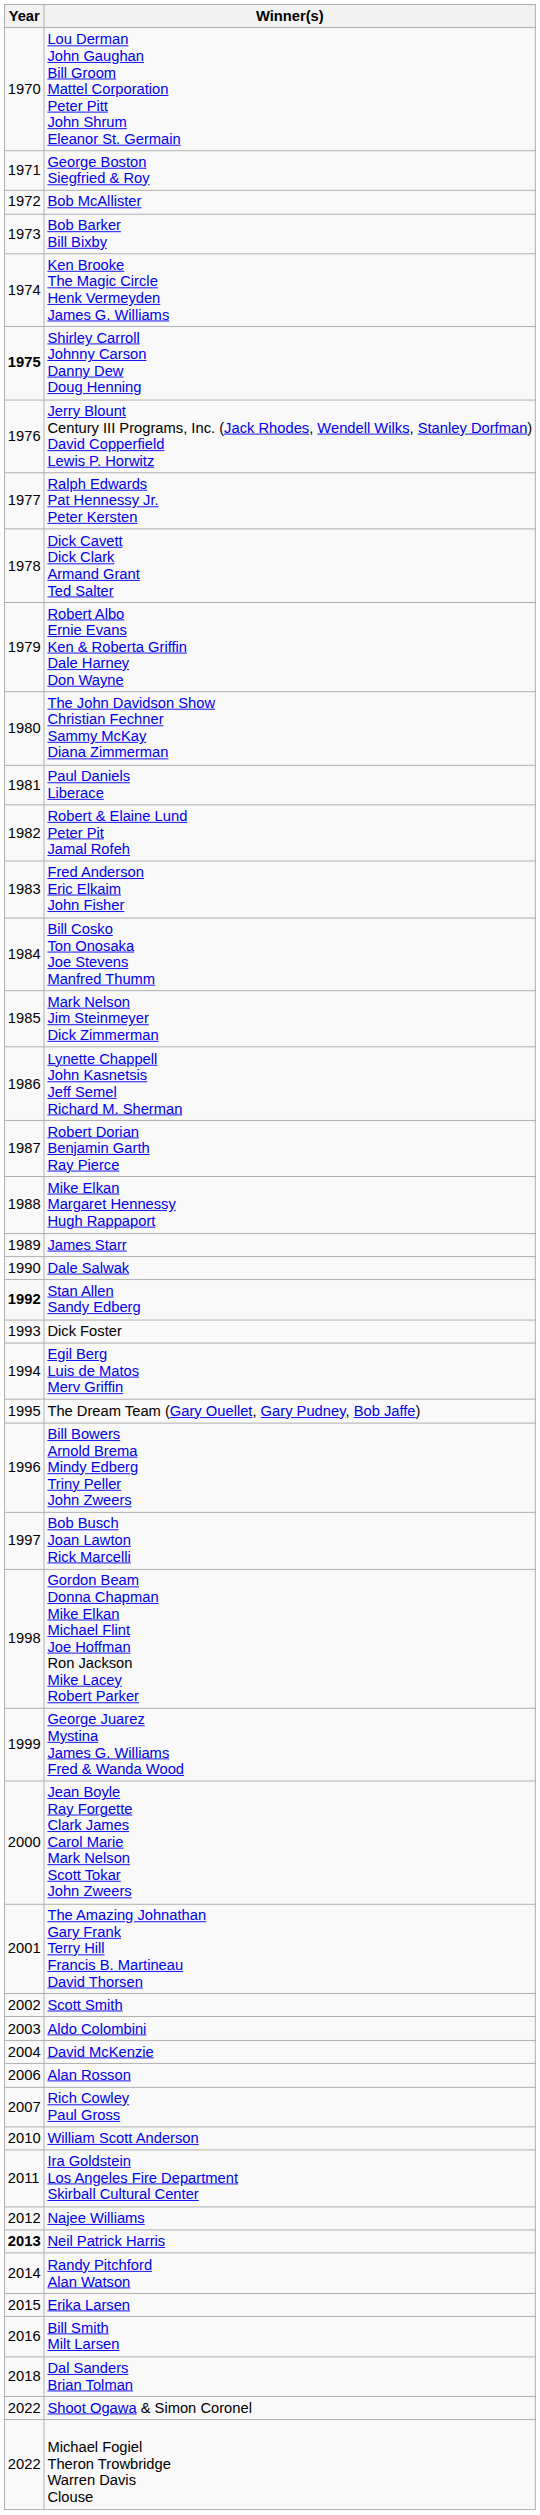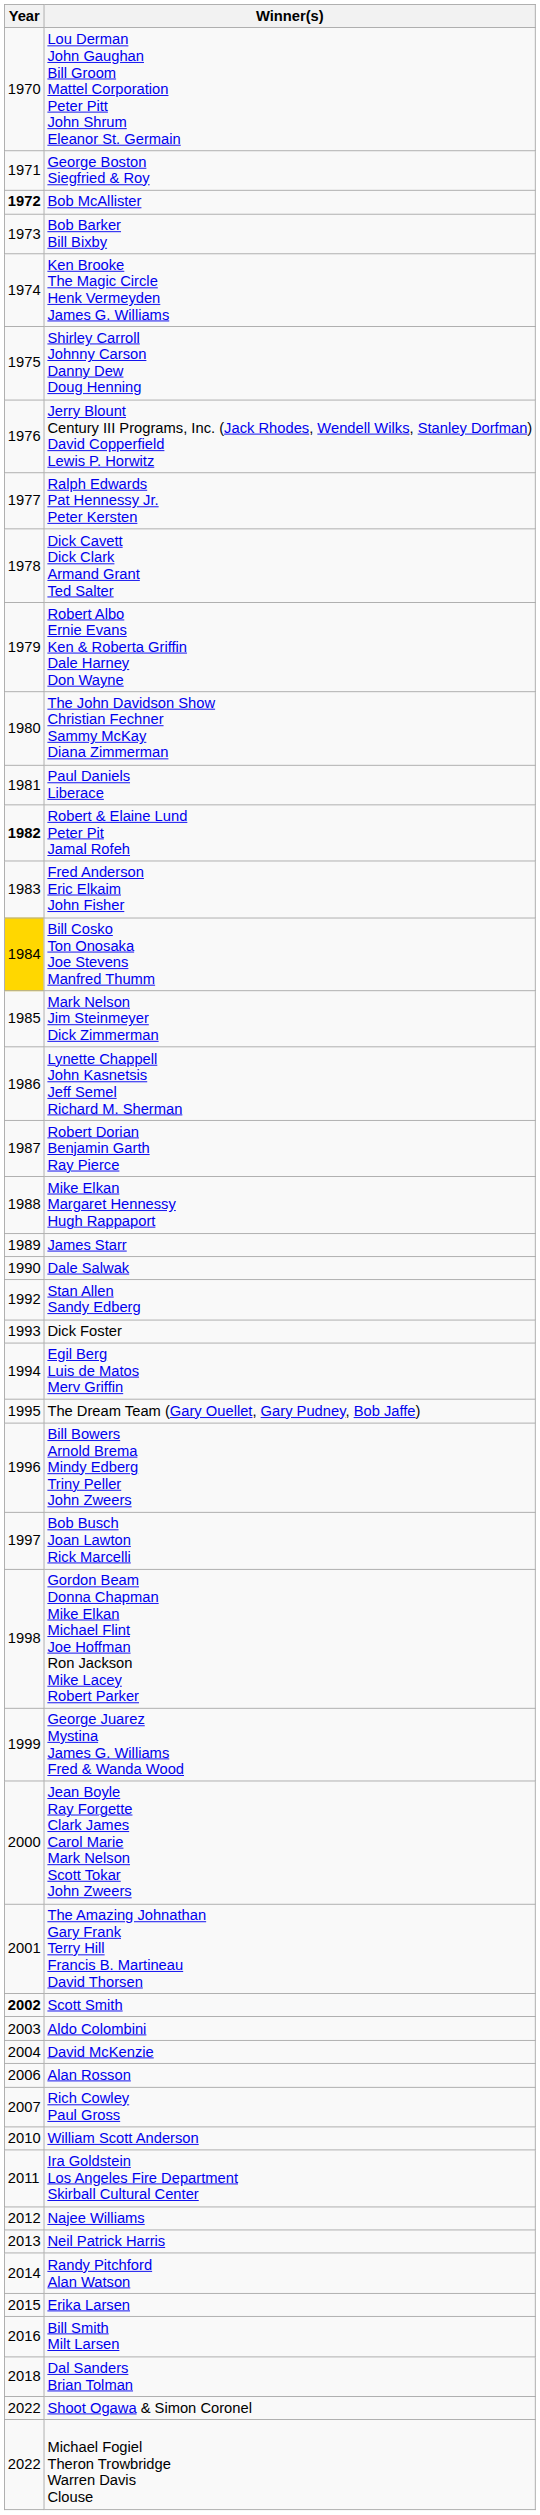(24, 202) normal -> (24, 202) bold
(24, 363) bold -> (24, 363) normal
(24, 833) normal -> (24, 833) bold
(24, 954) no background -> (24, 954) gold background
(24, 1299) bold -> (24, 1299) normal
(24, 2005) normal -> (24, 2005) bold
(24, 2241) bold -> (24, 2241) normal
